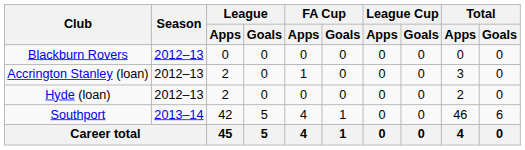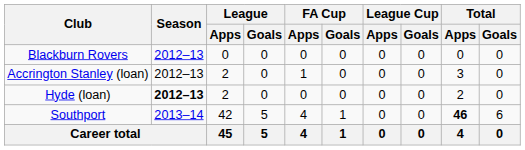(179, 94) normal -> (179, 94) bold
(460, 114) normal -> (460, 114) bold
